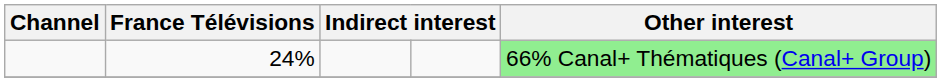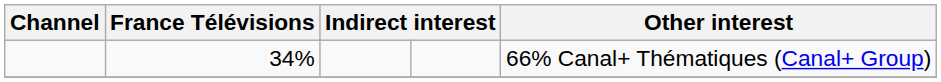(292, 58) 24% -> (292, 58) 34%
(719, 58) lightgreen background -> (719, 58) no background
